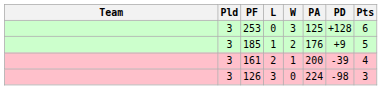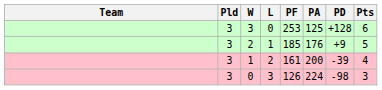columns swapped: (293, 12) <-> (252, 12)
